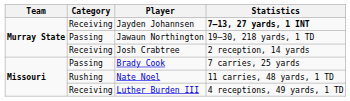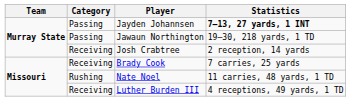(91, 24) Receiving -> (86, 24) Passing
(86, 63) Passing -> (91, 63) Receiving
